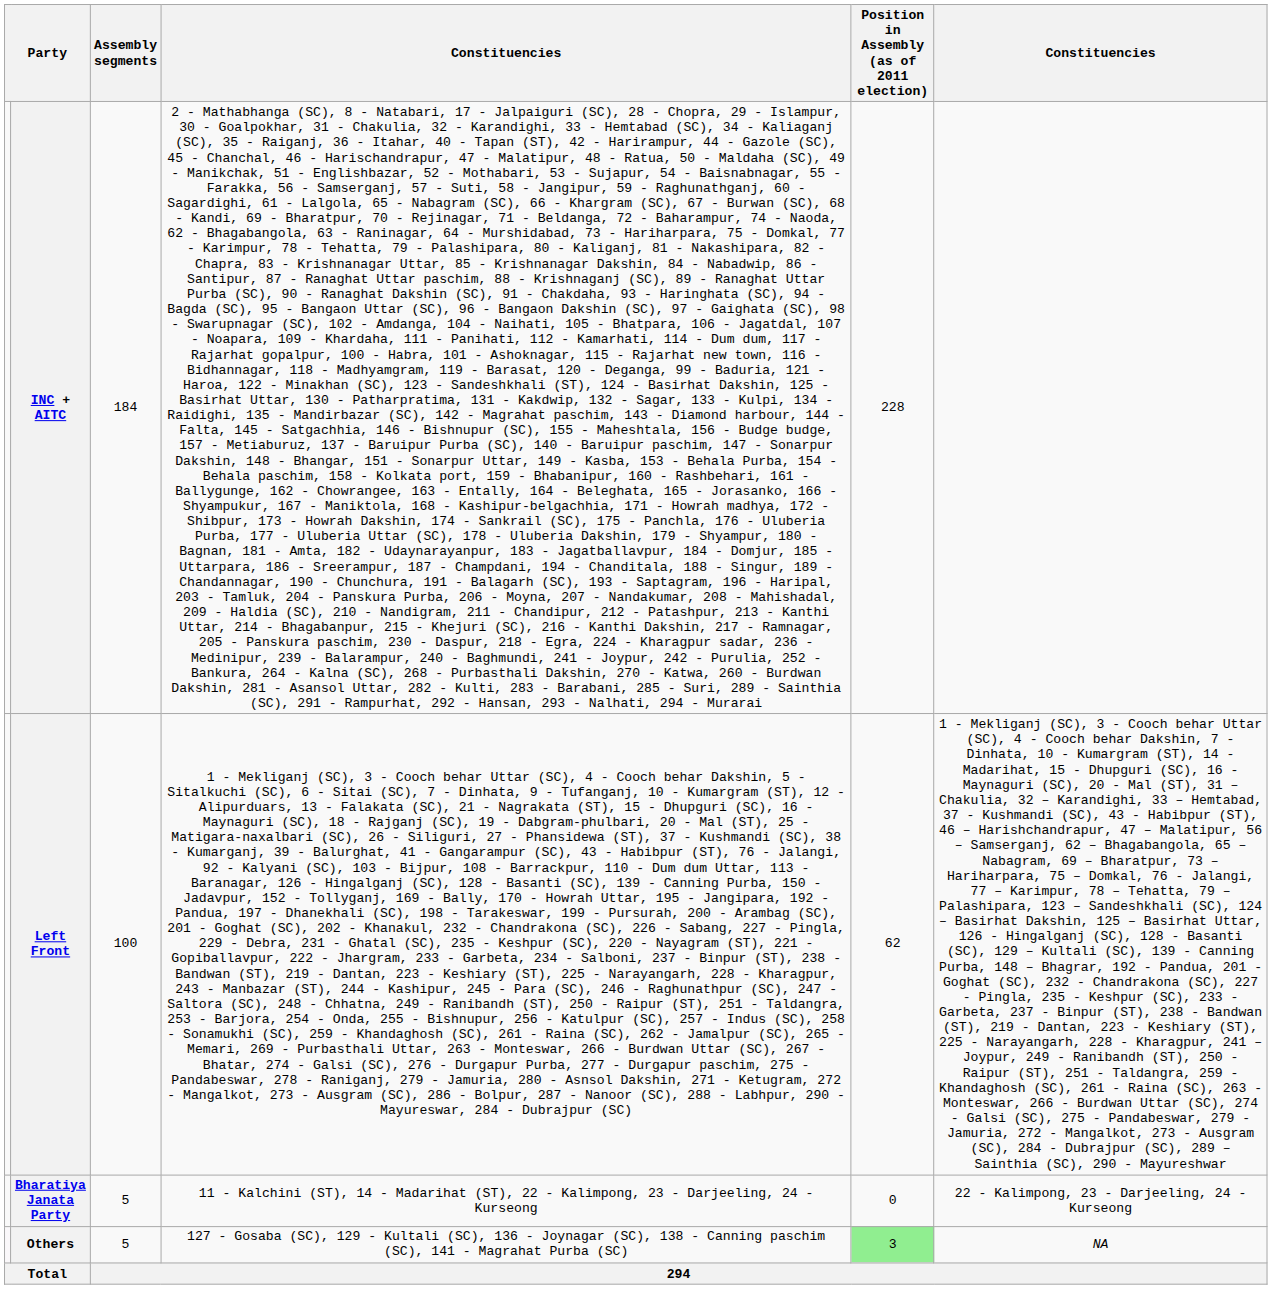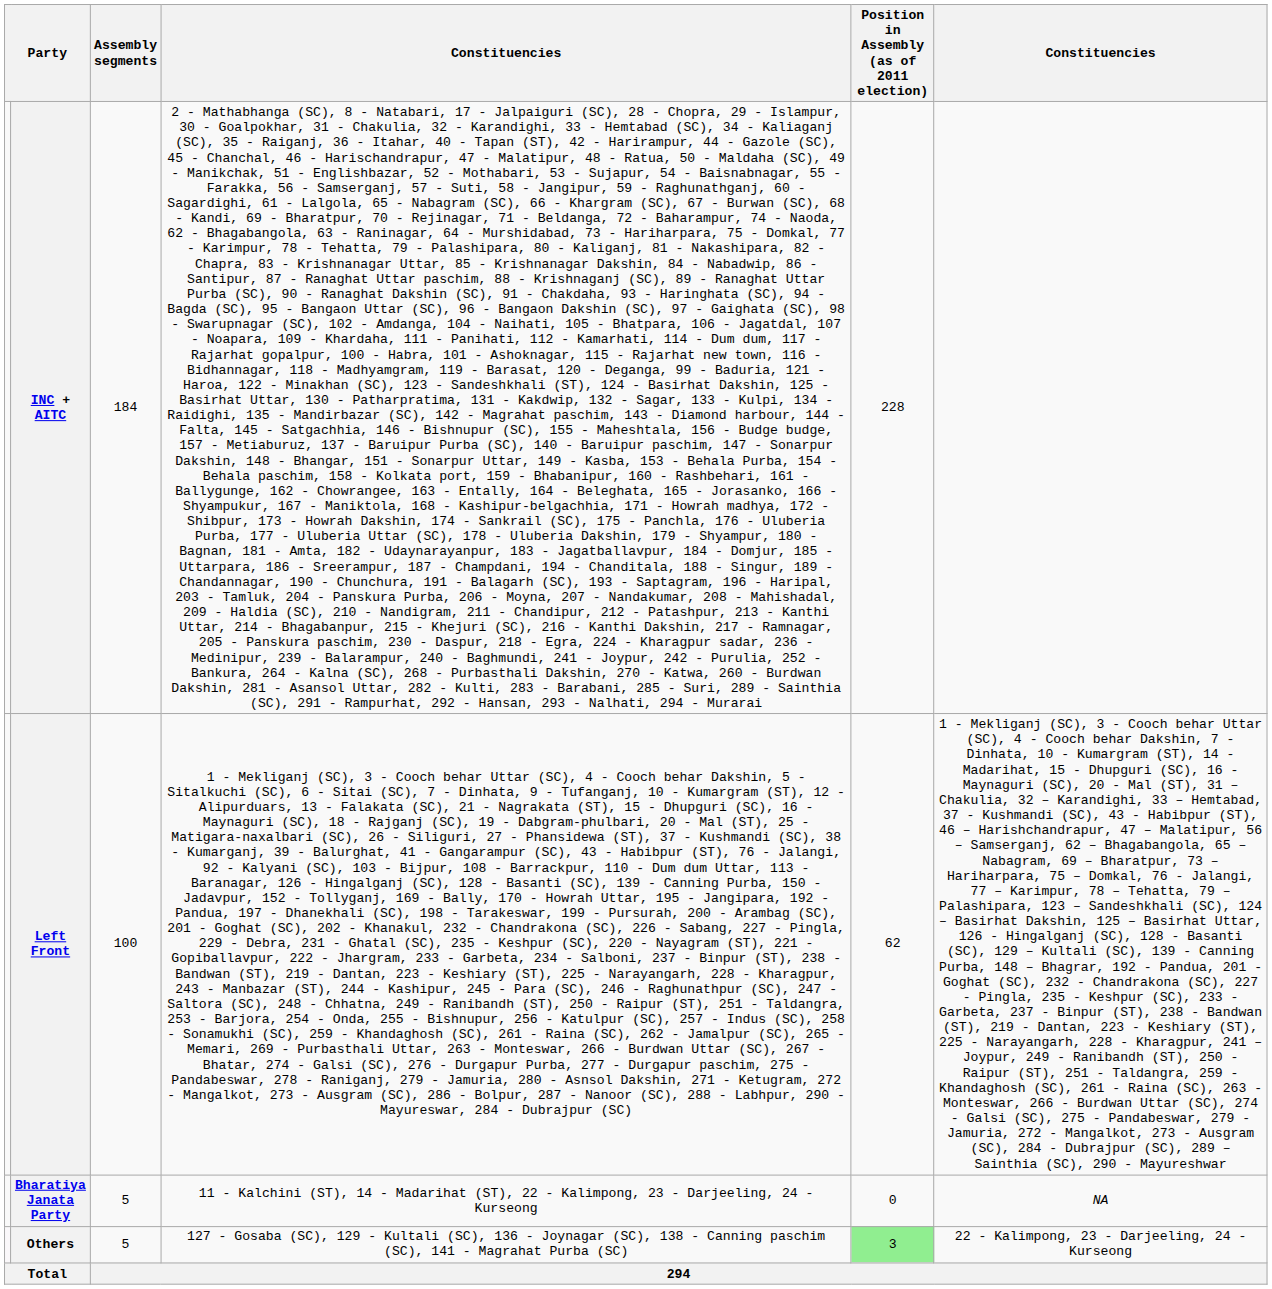(1101, 1201) 22 - Kalimpong, 23 - Darjeeling, 24 - Kurseong -> (1101, 1201) NA
(1101, 1245) NA -> (1101, 1245) 22 - Kalimpong, 23 - Darjeeling, 24 - Kurseong
